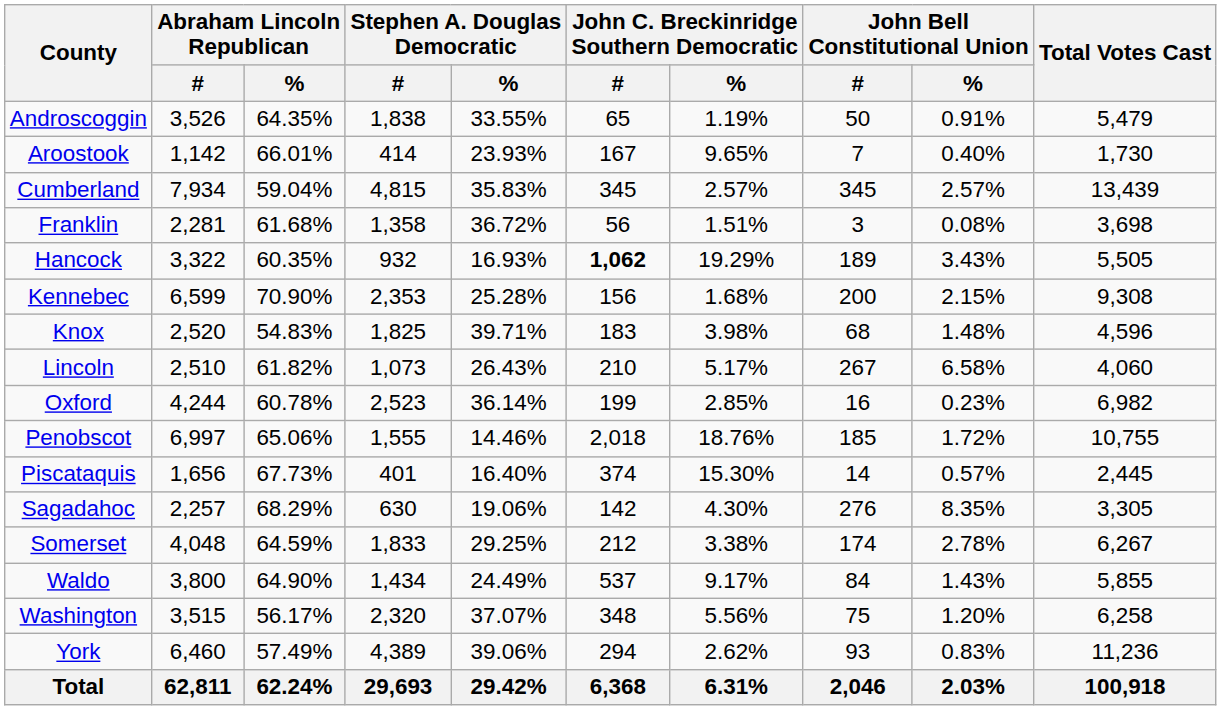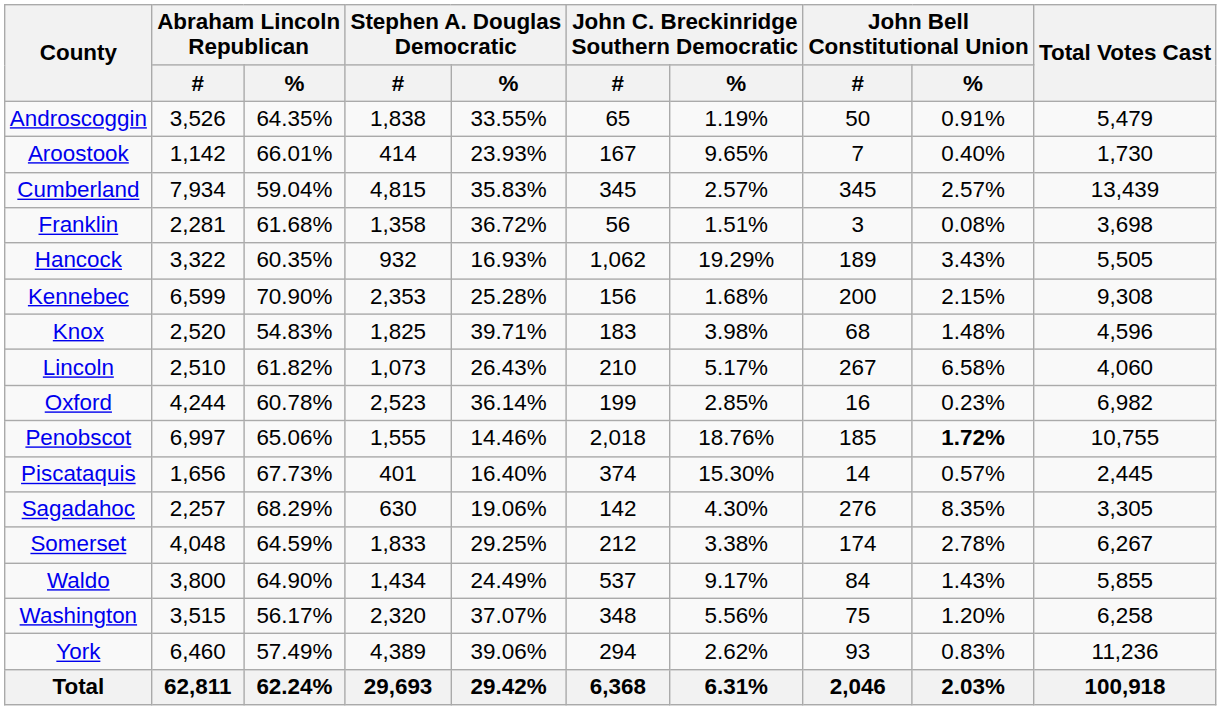(618, 260) bold -> (618, 260) normal
(973, 438) normal -> (973, 438) bold
